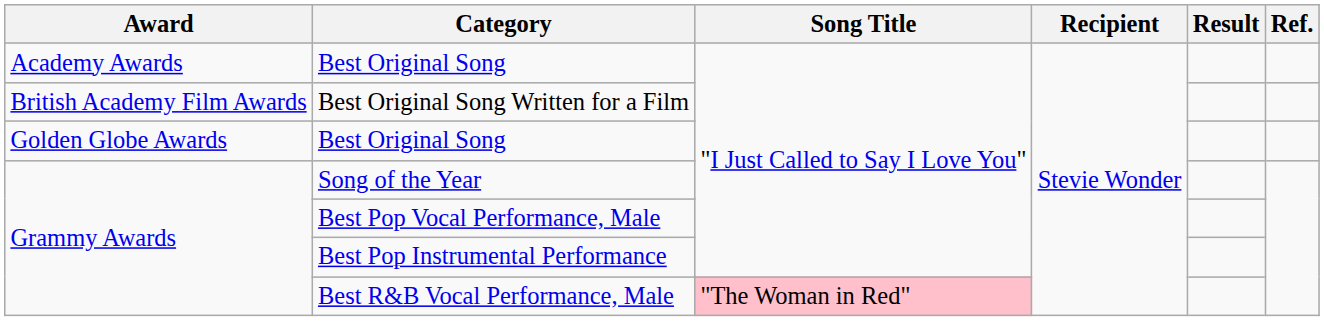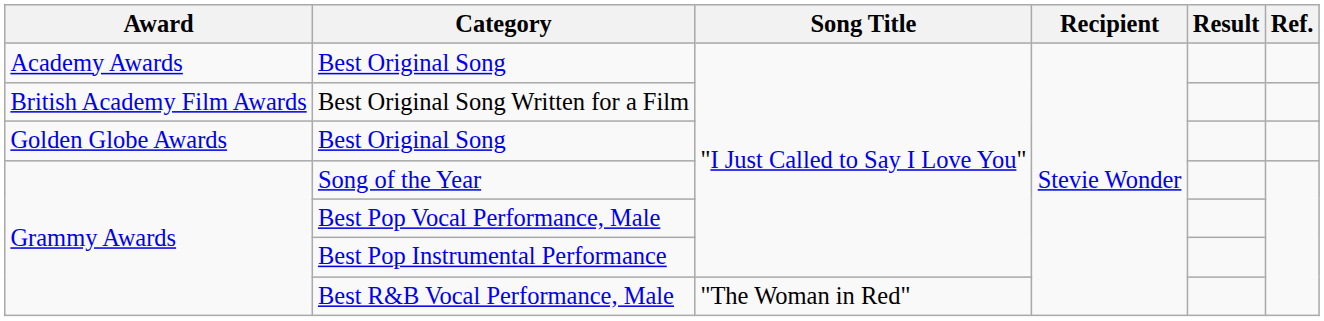(805, 295) pink background -> (805, 295) no background
